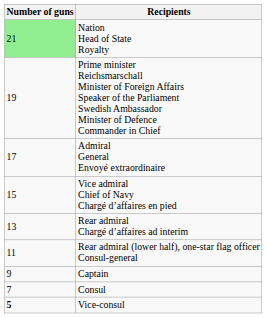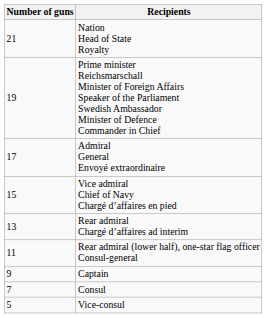(11, 38) lightgreen background -> (11, 38) no background
(9, 305) bold -> (9, 305) normal
